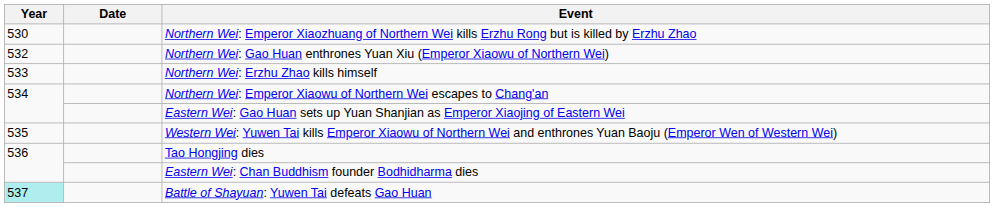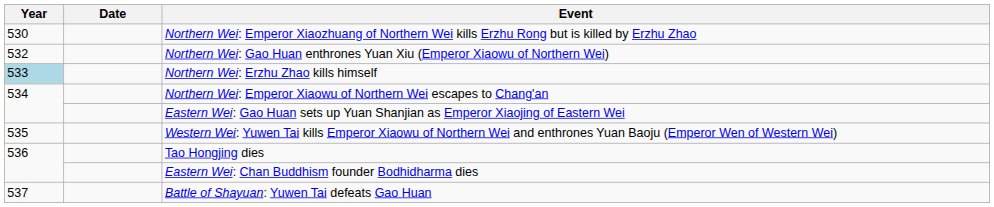(18, 73) no background -> (18, 73) lightblue background
(18, 192) paleturquoise background -> (18, 192) no background
